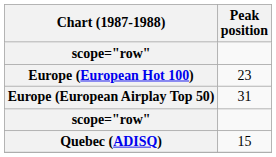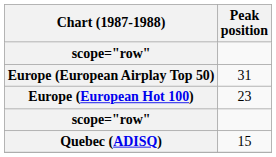rows swapped: (111, 97) <-> (111, 75)
